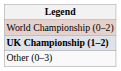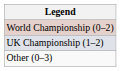(58, 43) bold -> (55, 43) normal
